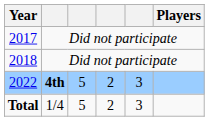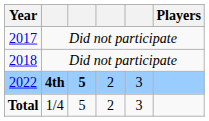(82, 82) normal -> (82, 82) bold
